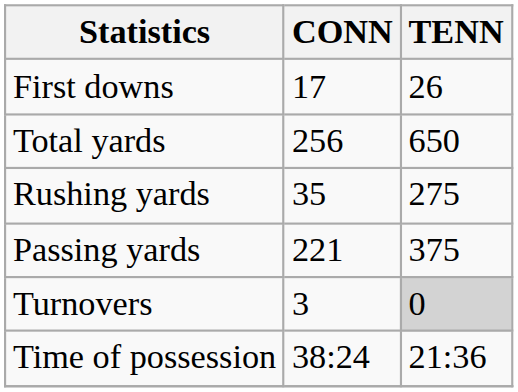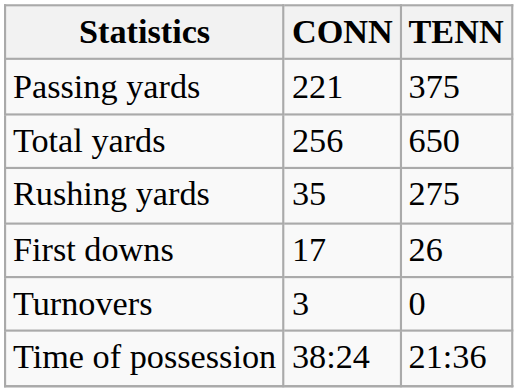rows swapped: (93, 86) <-> (107, 249)
(417, 303) lightgrey background -> (417, 303) no background
